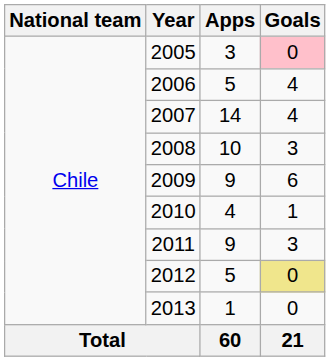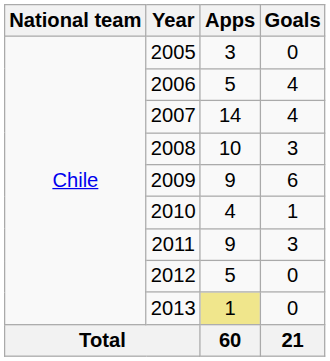(293, 52) pink background -> (293, 52) no background
(293, 276) khaki background -> (293, 276) no background
(230, 308) no background -> (230, 308) khaki background
